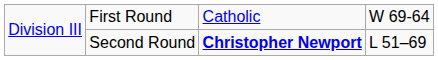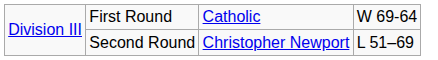(282, 42) bold -> (276, 42) normal
